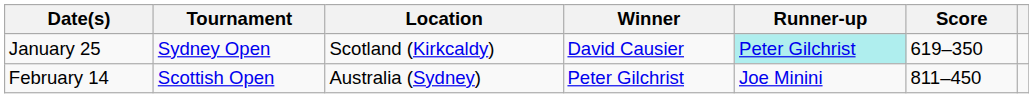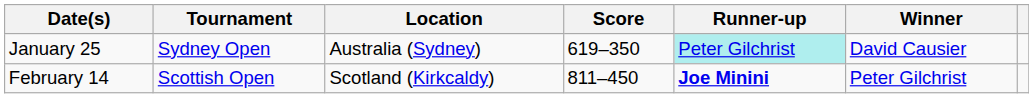columns swapped: (649, 19) <-> (962, 19)
(412, 48) Scotland (Kirkcaldy) -> (405, 48) Australia (Sydney)
(405, 78) Australia (Sydney) -> (412, 78) Scotland (Kirkcaldy)
(781, 78) normal -> (724, 78) bold
